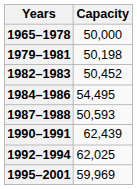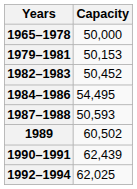(103, 54) 50,198 -> (103, 54) 50,153
+ row: (39, 134)
- row: (39, 174)
